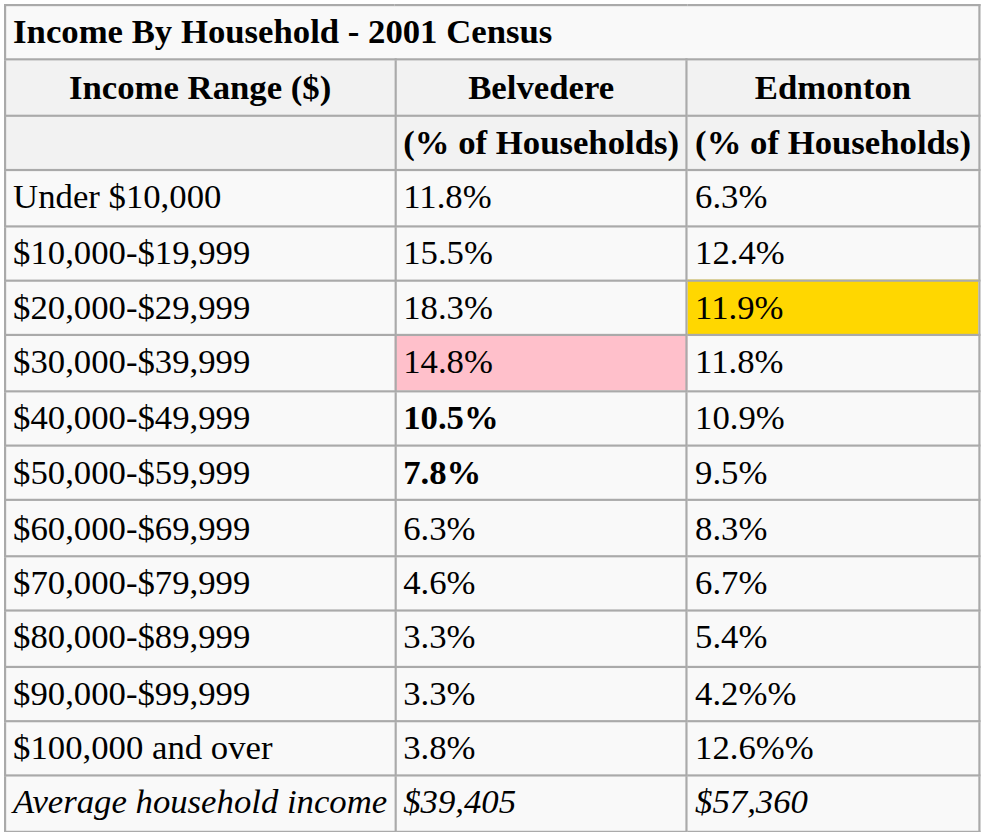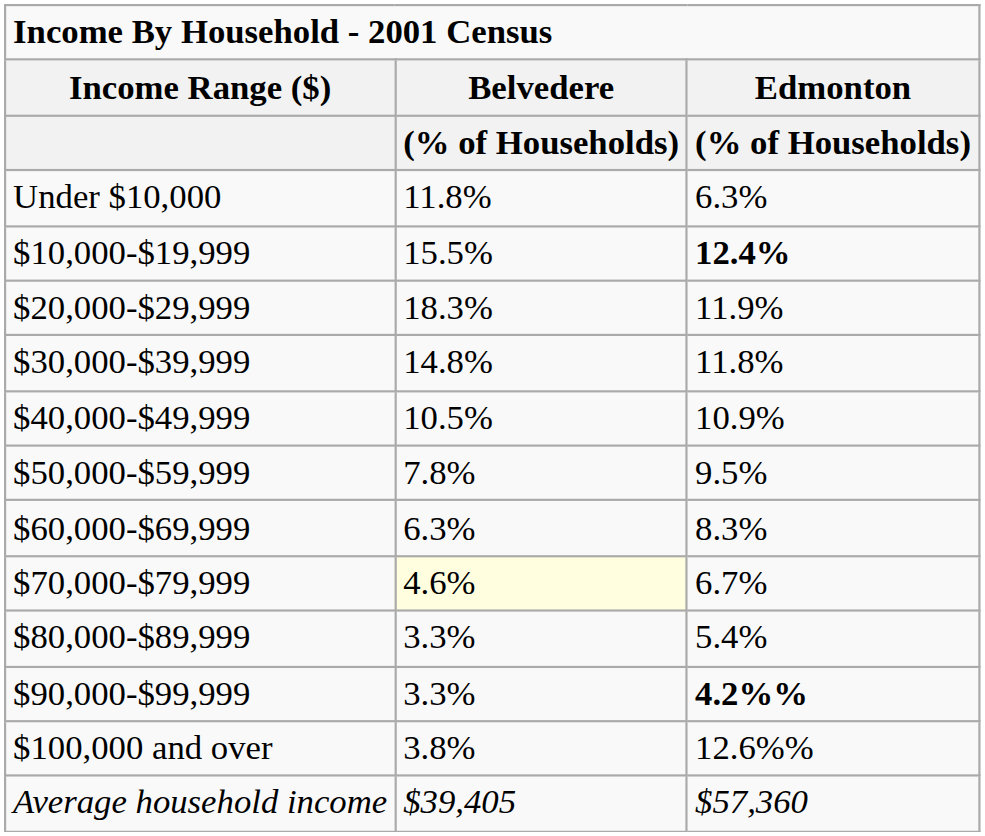(740, 252) normal -> (743, 252) bold
(739, 307) gold background -> (739, 307) no background
(448, 362) pink background -> (448, 362) no background
(451, 417) bold -> (448, 417) normal
(442, 472) bold -> (439, 472) normal
(439, 582) no background -> (439, 582) lightyellow background
(746, 692) normal -> (751, 692) bold
